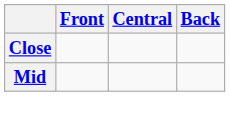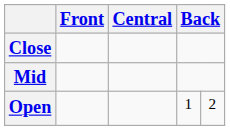+ row: (30, 108)
